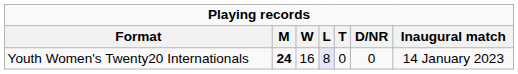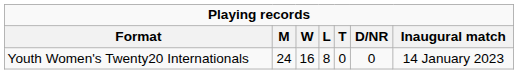(284, 58) bold -> (284, 58) normal
(327, 58) lavender background -> (327, 58) no background
